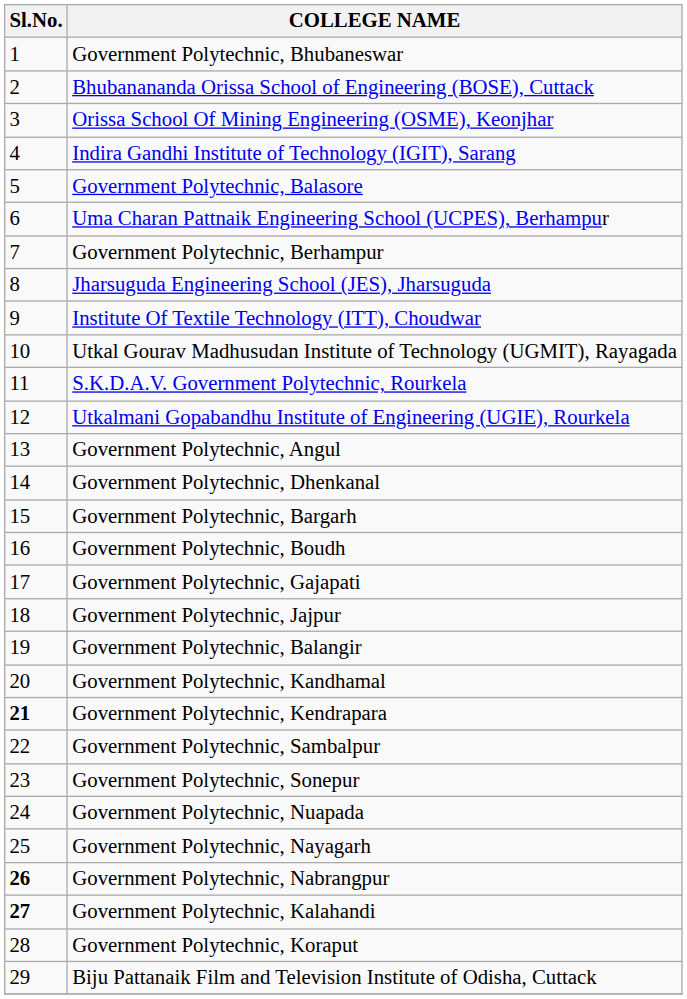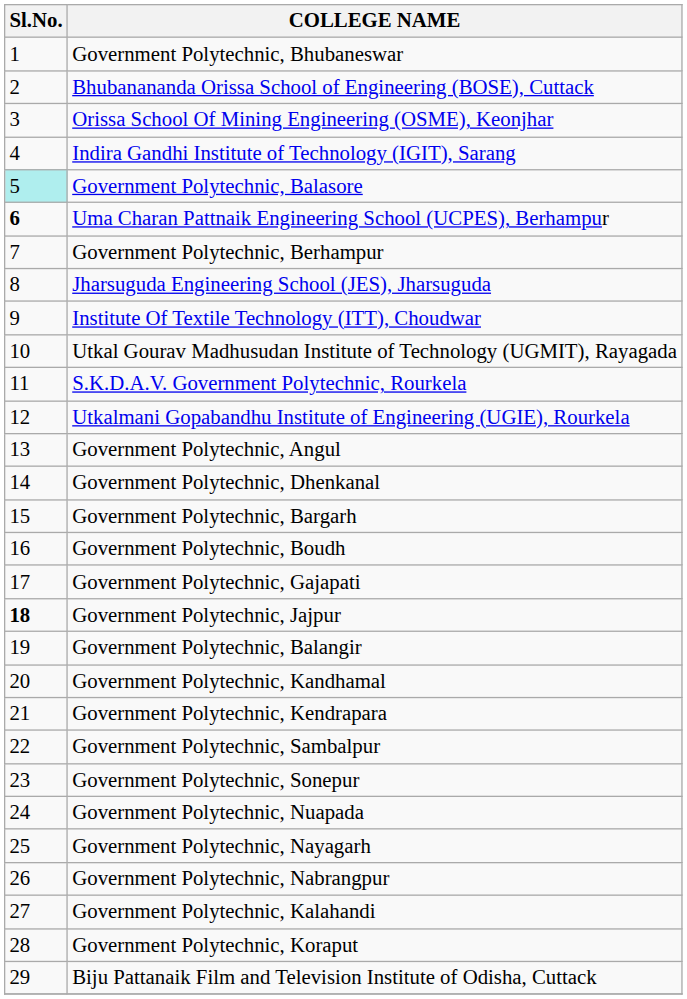(15, 185) no background -> (15, 185) paleturquoise background
(15, 218) normal -> (15, 218) bold
(20, 614) normal -> (20, 614) bold
(20, 713) bold -> (20, 713) normal
(20, 878) bold -> (20, 878) normal
(20, 911) bold -> (20, 911) normal
